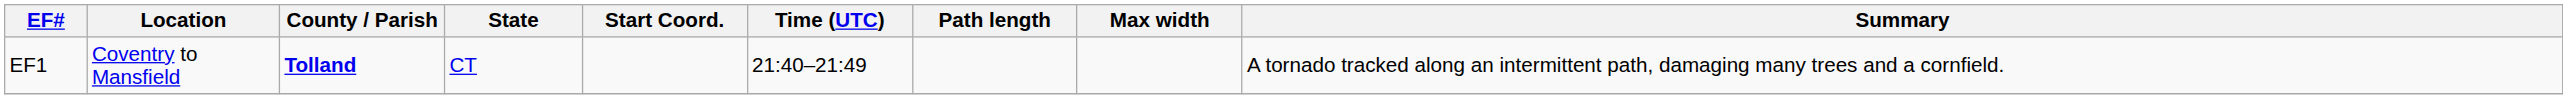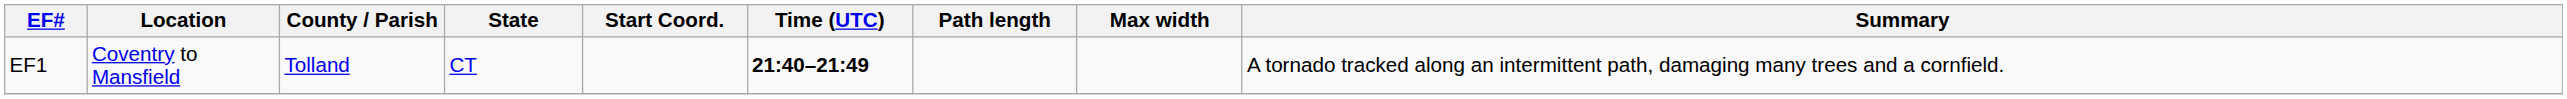(320, 65) bold -> (317, 65) normal
(809, 65) normal -> (811, 65) bold
